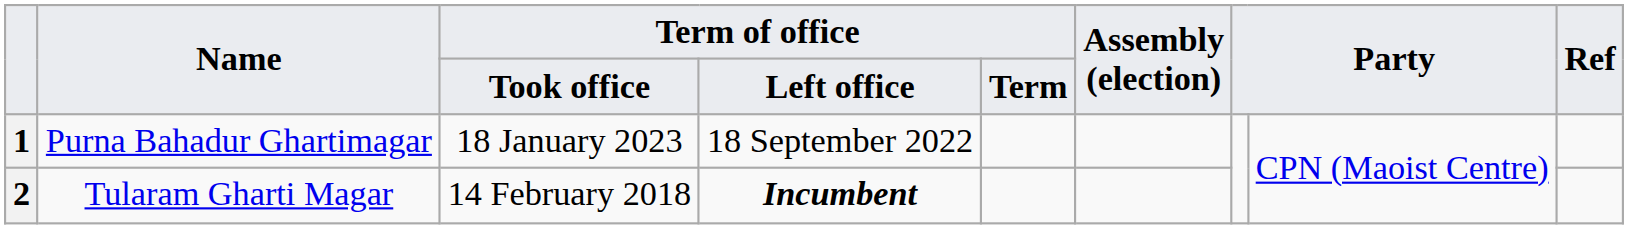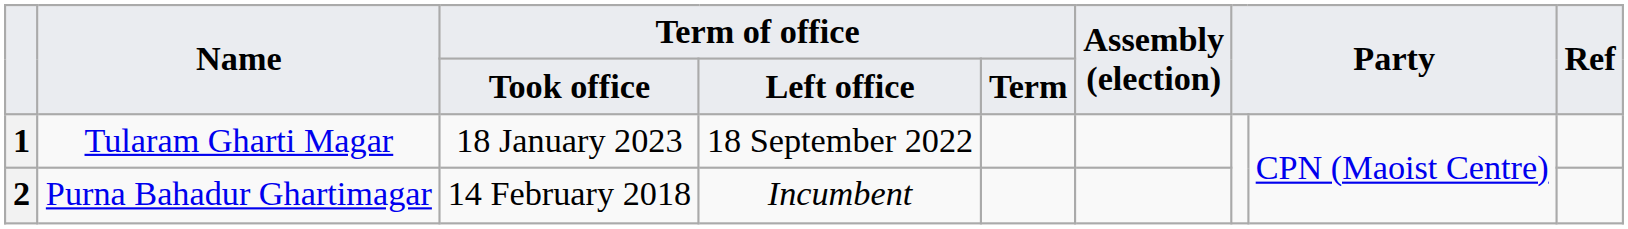(239, 140) Purna Bahadur Ghartimagar -> (239, 140) Tularam Gharti Magar
(239, 194) Tularam Gharti Magar -> (239, 194) Purna Bahadur Ghartimagar
(840, 194) bold -> (840, 194) normal
